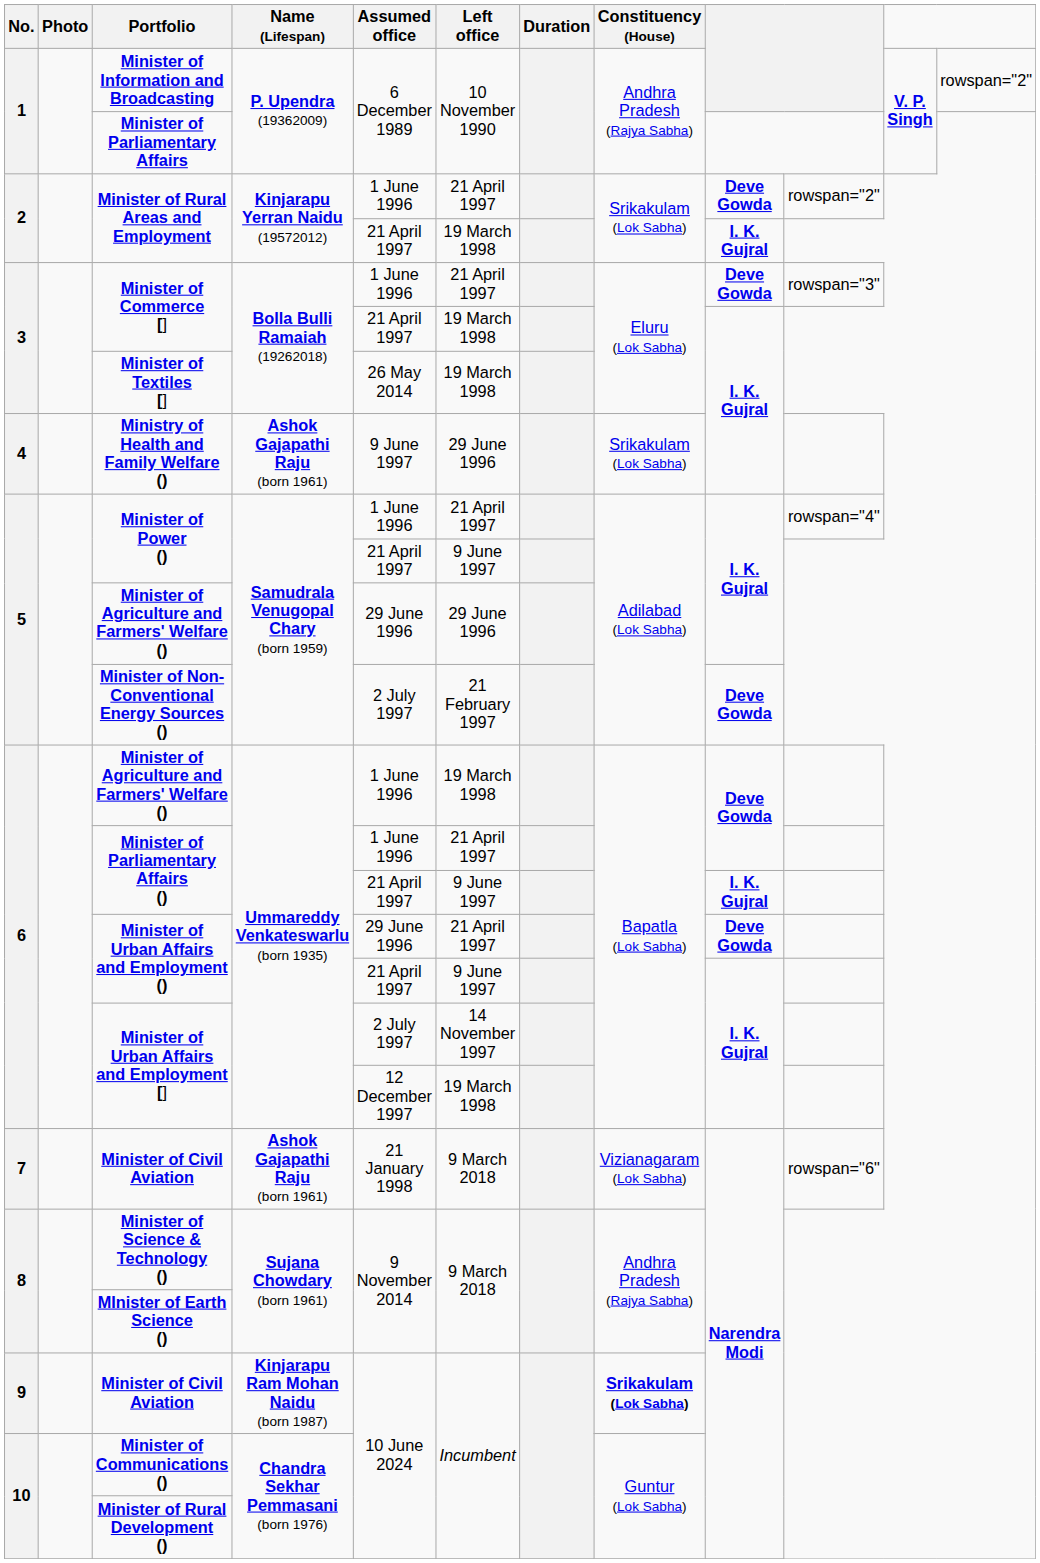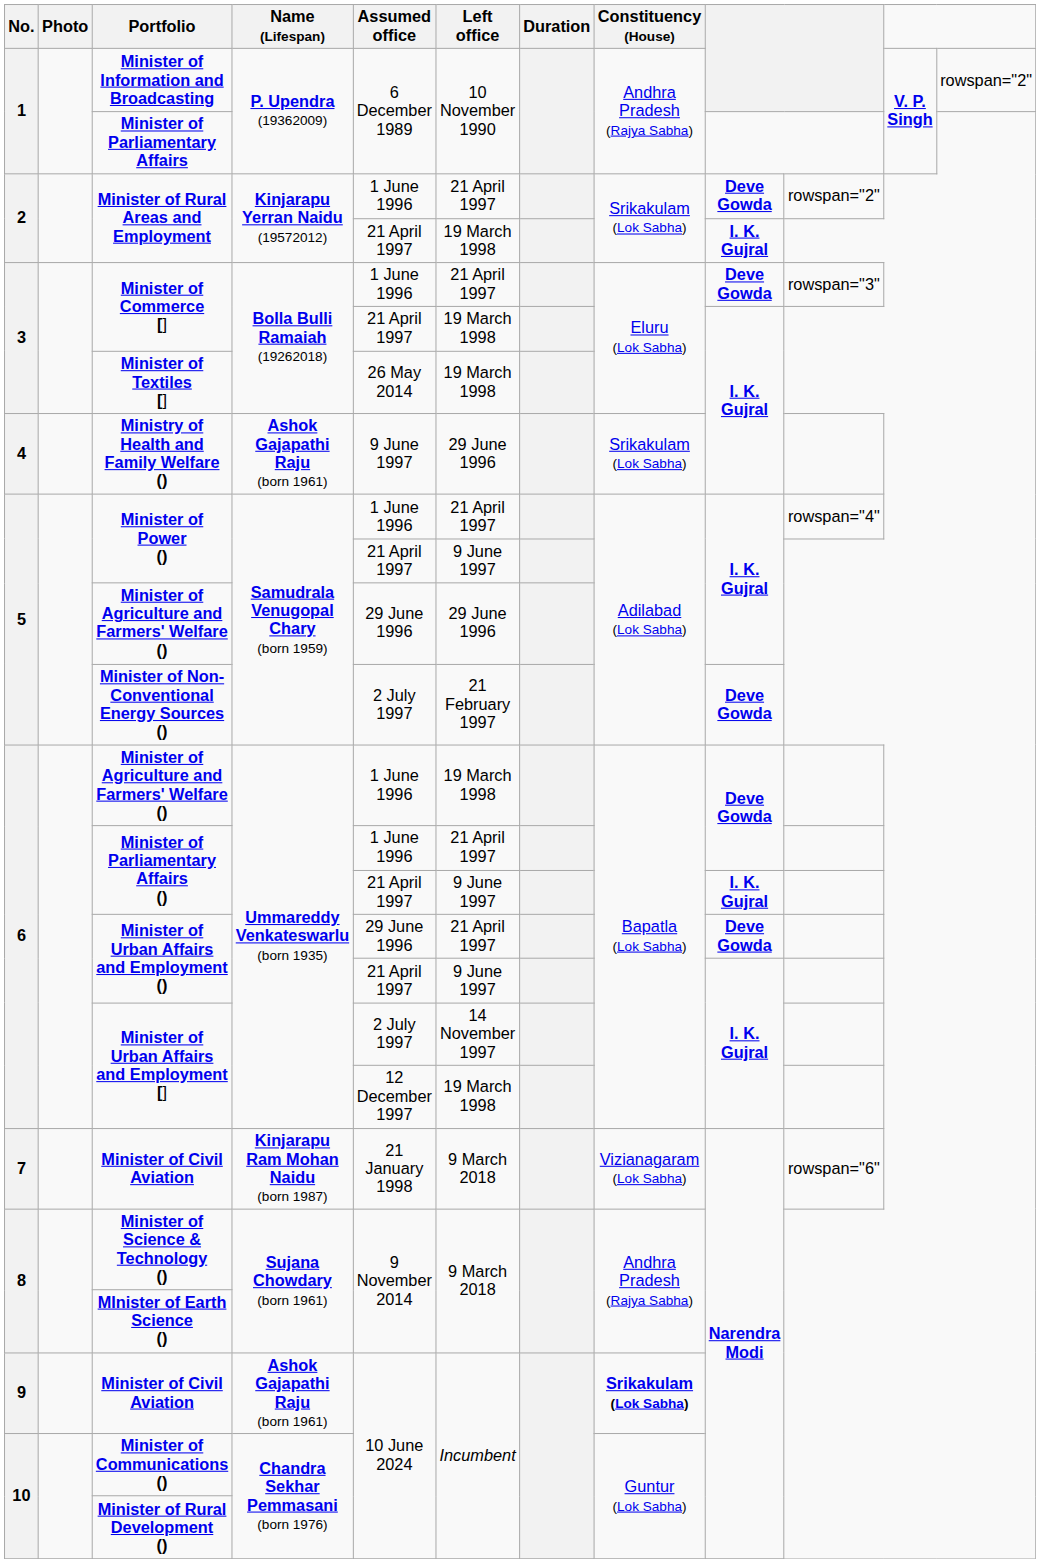(292, 1168) Ashok Gajapathi Raju (born 1961) -> (292, 1168) Kinjarapu Ram Mohan Naidu (born 1987)
(292, 1393) Kinjarapu Ram Mohan Naidu (born 1987) -> (292, 1393) Ashok Gajapathi Raju (born 1961)
